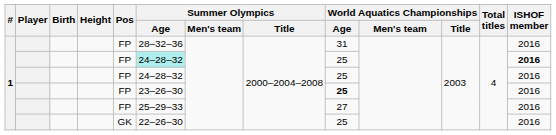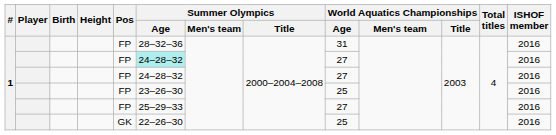(342, 60) 25 -> (342, 60) 27
(529, 60) bold -> (529, 60) normal
(342, 75) 25 -> (342, 75) 27
(342, 91) bold -> (342, 91) normal
